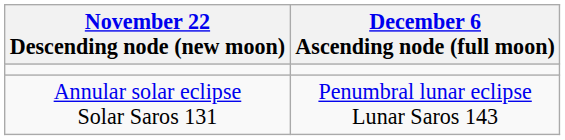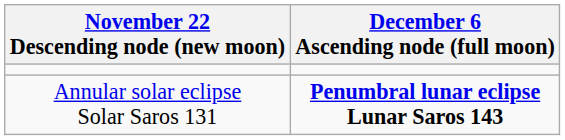(425, 104) normal -> (425, 104) bold
